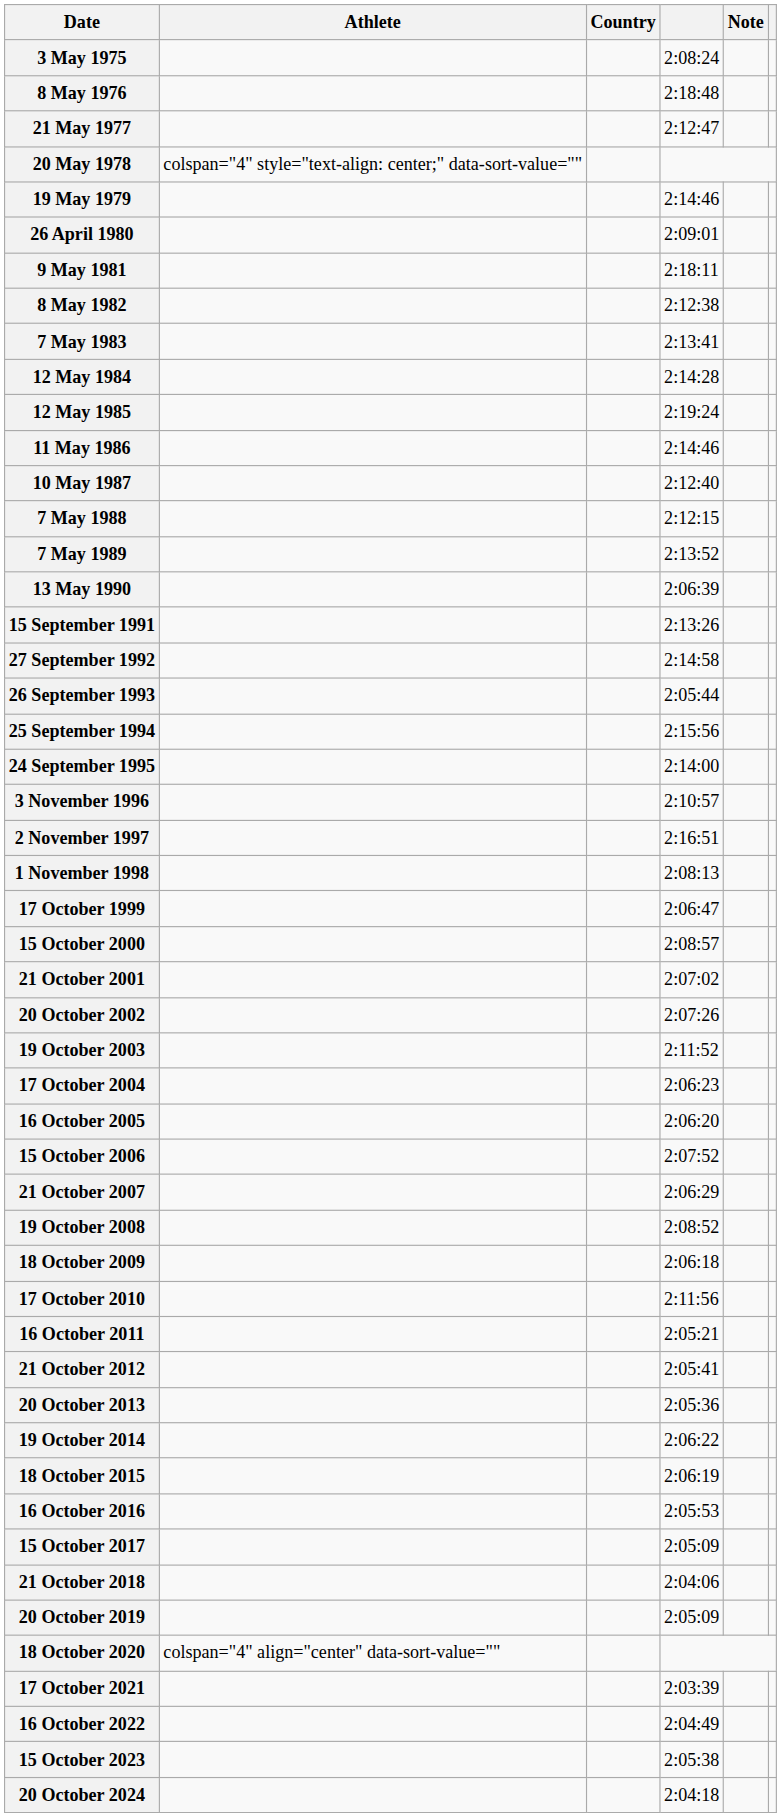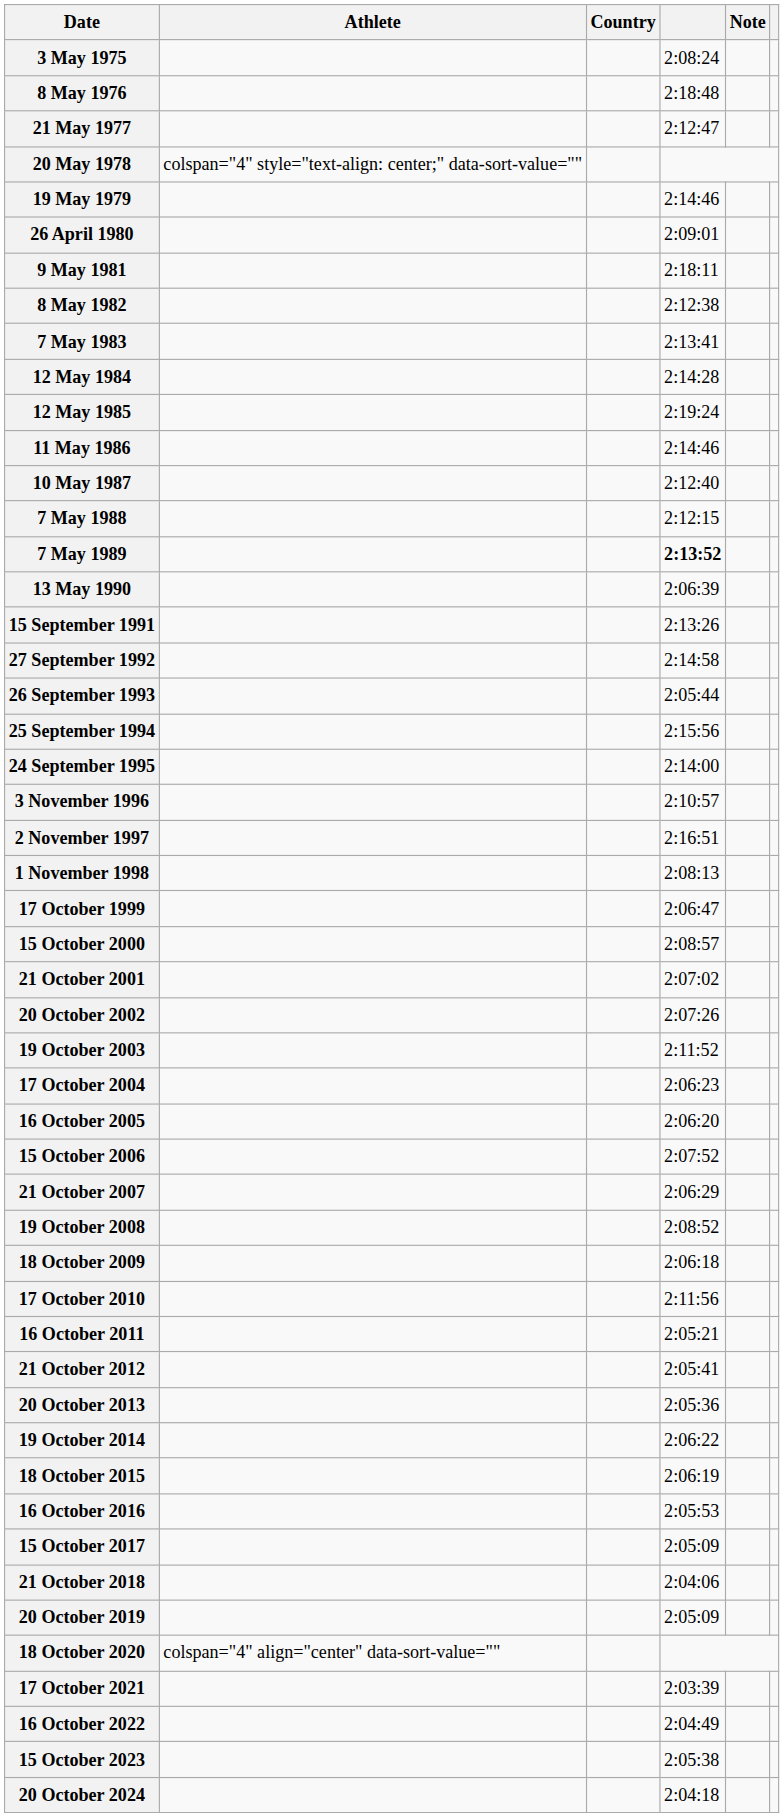(692, 554) normal -> (693, 554) bold
